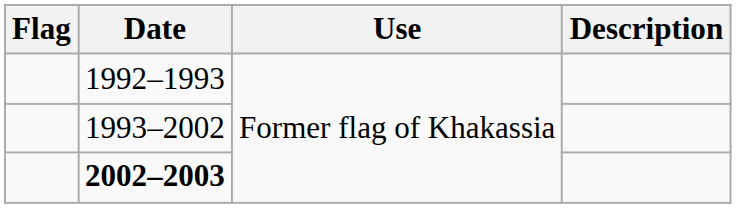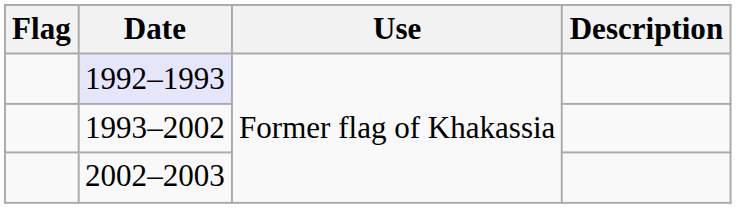(155, 78) no background -> (155, 78) lavender background
(155, 176) bold -> (155, 176) normal
